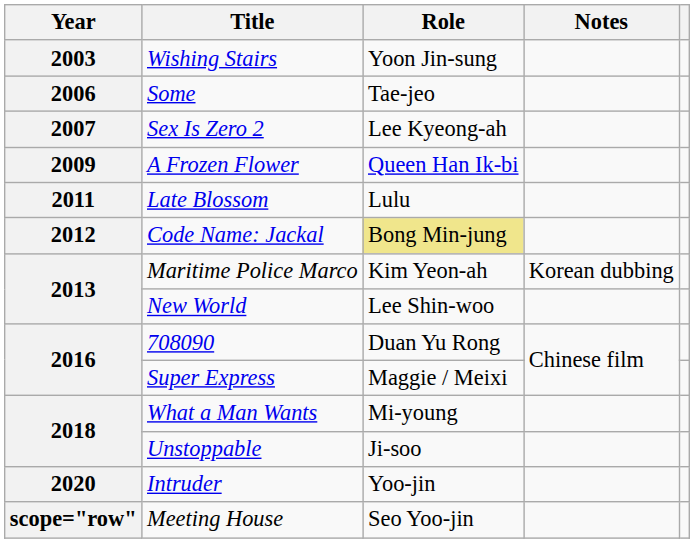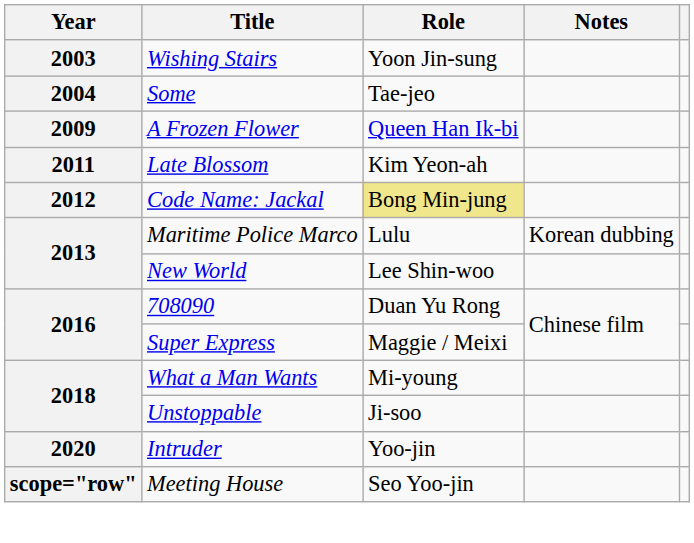(73, 93) 2006 -> (73, 93) 2004
- row: (205, 128)
(389, 199) Lulu -> (428, 164) Kim Yeon-ah
(428, 270) Kim Yeon-ah -> (389, 235) Lulu
